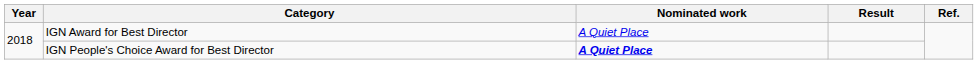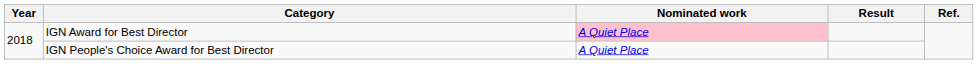(614, 31) no background -> (614, 31) pink background
(615, 50) bold -> (614, 50) normal
